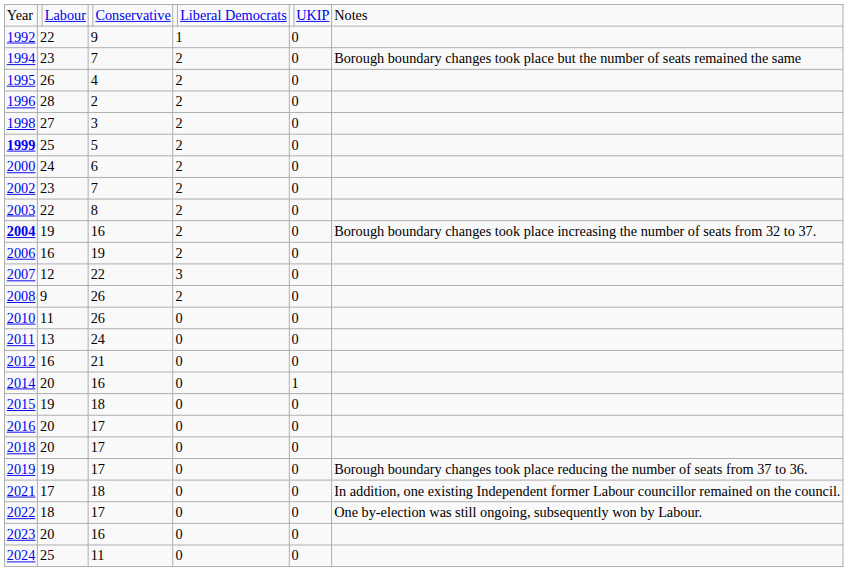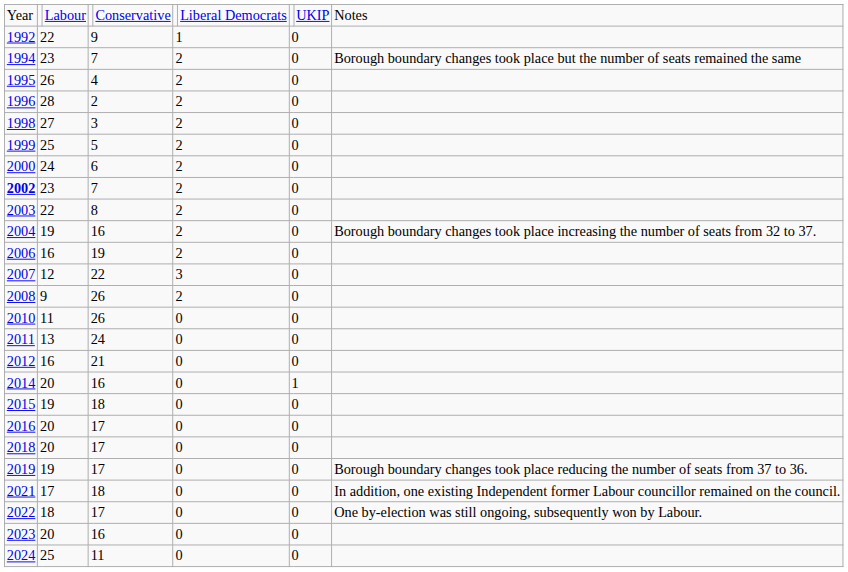(21, 145) bold -> (21, 145) normal
(21, 188) normal -> (21, 188) bold
(21, 231) bold -> (21, 231) normal
